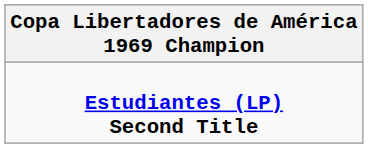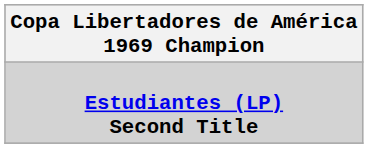(184, 115) no background -> (184, 115) lightgrey background
